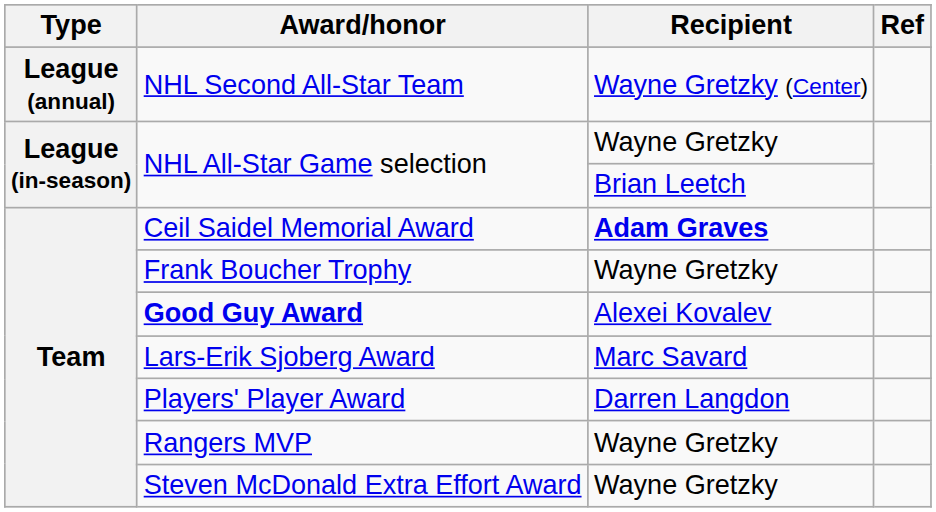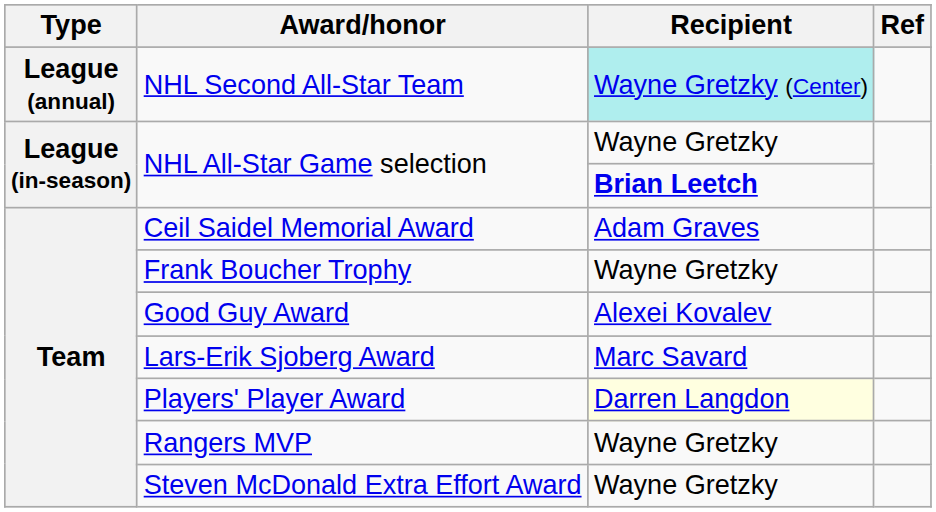(731, 84) no background -> (731, 84) paleturquoise background
(670, 185) normal -> (676, 185) bold
(681, 227) bold -> (677, 227) normal
(253, 313) bold -> (246, 313) normal
(692, 399) no background -> (692, 399) lightyellow background
